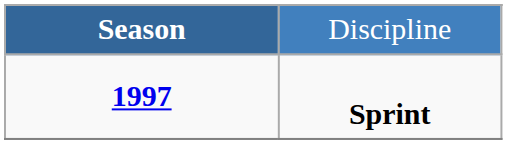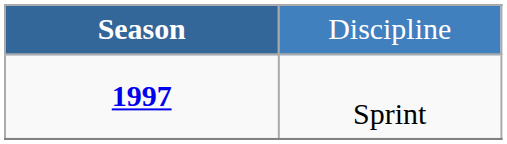(390, 114) bold -> (390, 114) normal
